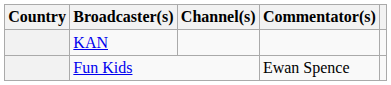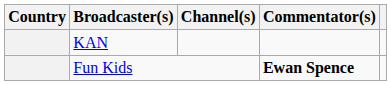(306, 67) normal -> (308, 67) bold
